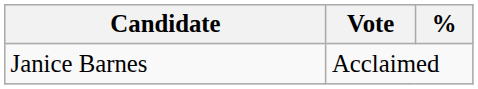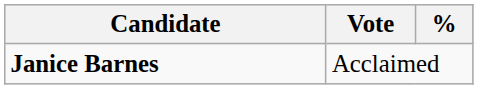(79, 63) normal -> (85, 63) bold
